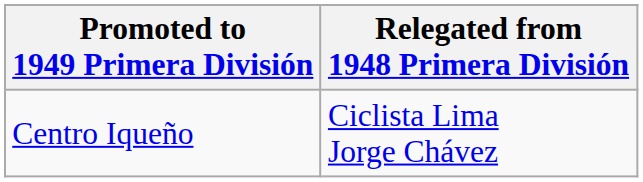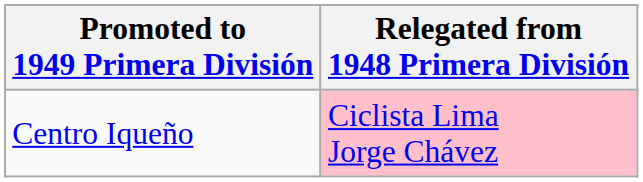(413, 132) no background -> (413, 132) pink background
